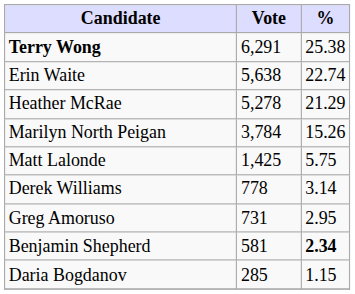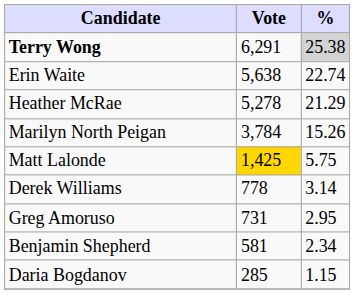(325, 47) no background -> (325, 47) lightgrey background
(261, 160) no background -> (261, 160) gold background
(321, 246) bold -> (321, 246) normal
